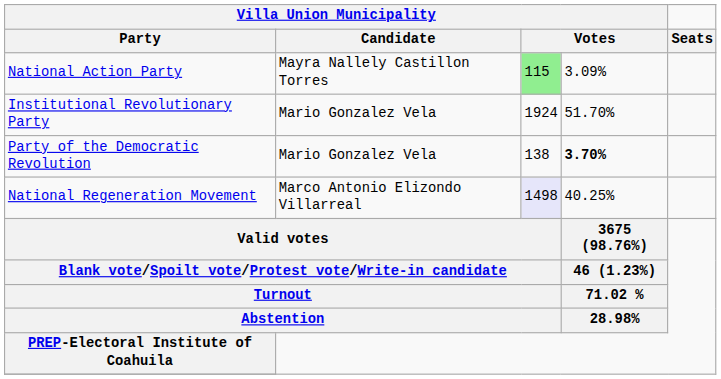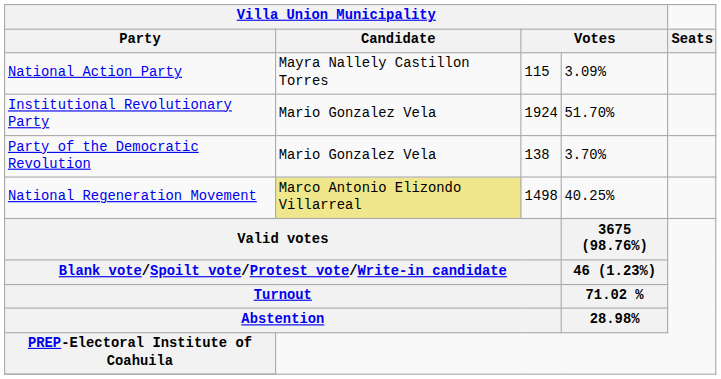(537, 73) lightgreen background -> (537, 73) no background
(585, 156) bold -> (585, 156) normal
(370, 197) no background -> (370, 197) khaki background
(541, 197) lavender background -> (541, 197) no background
